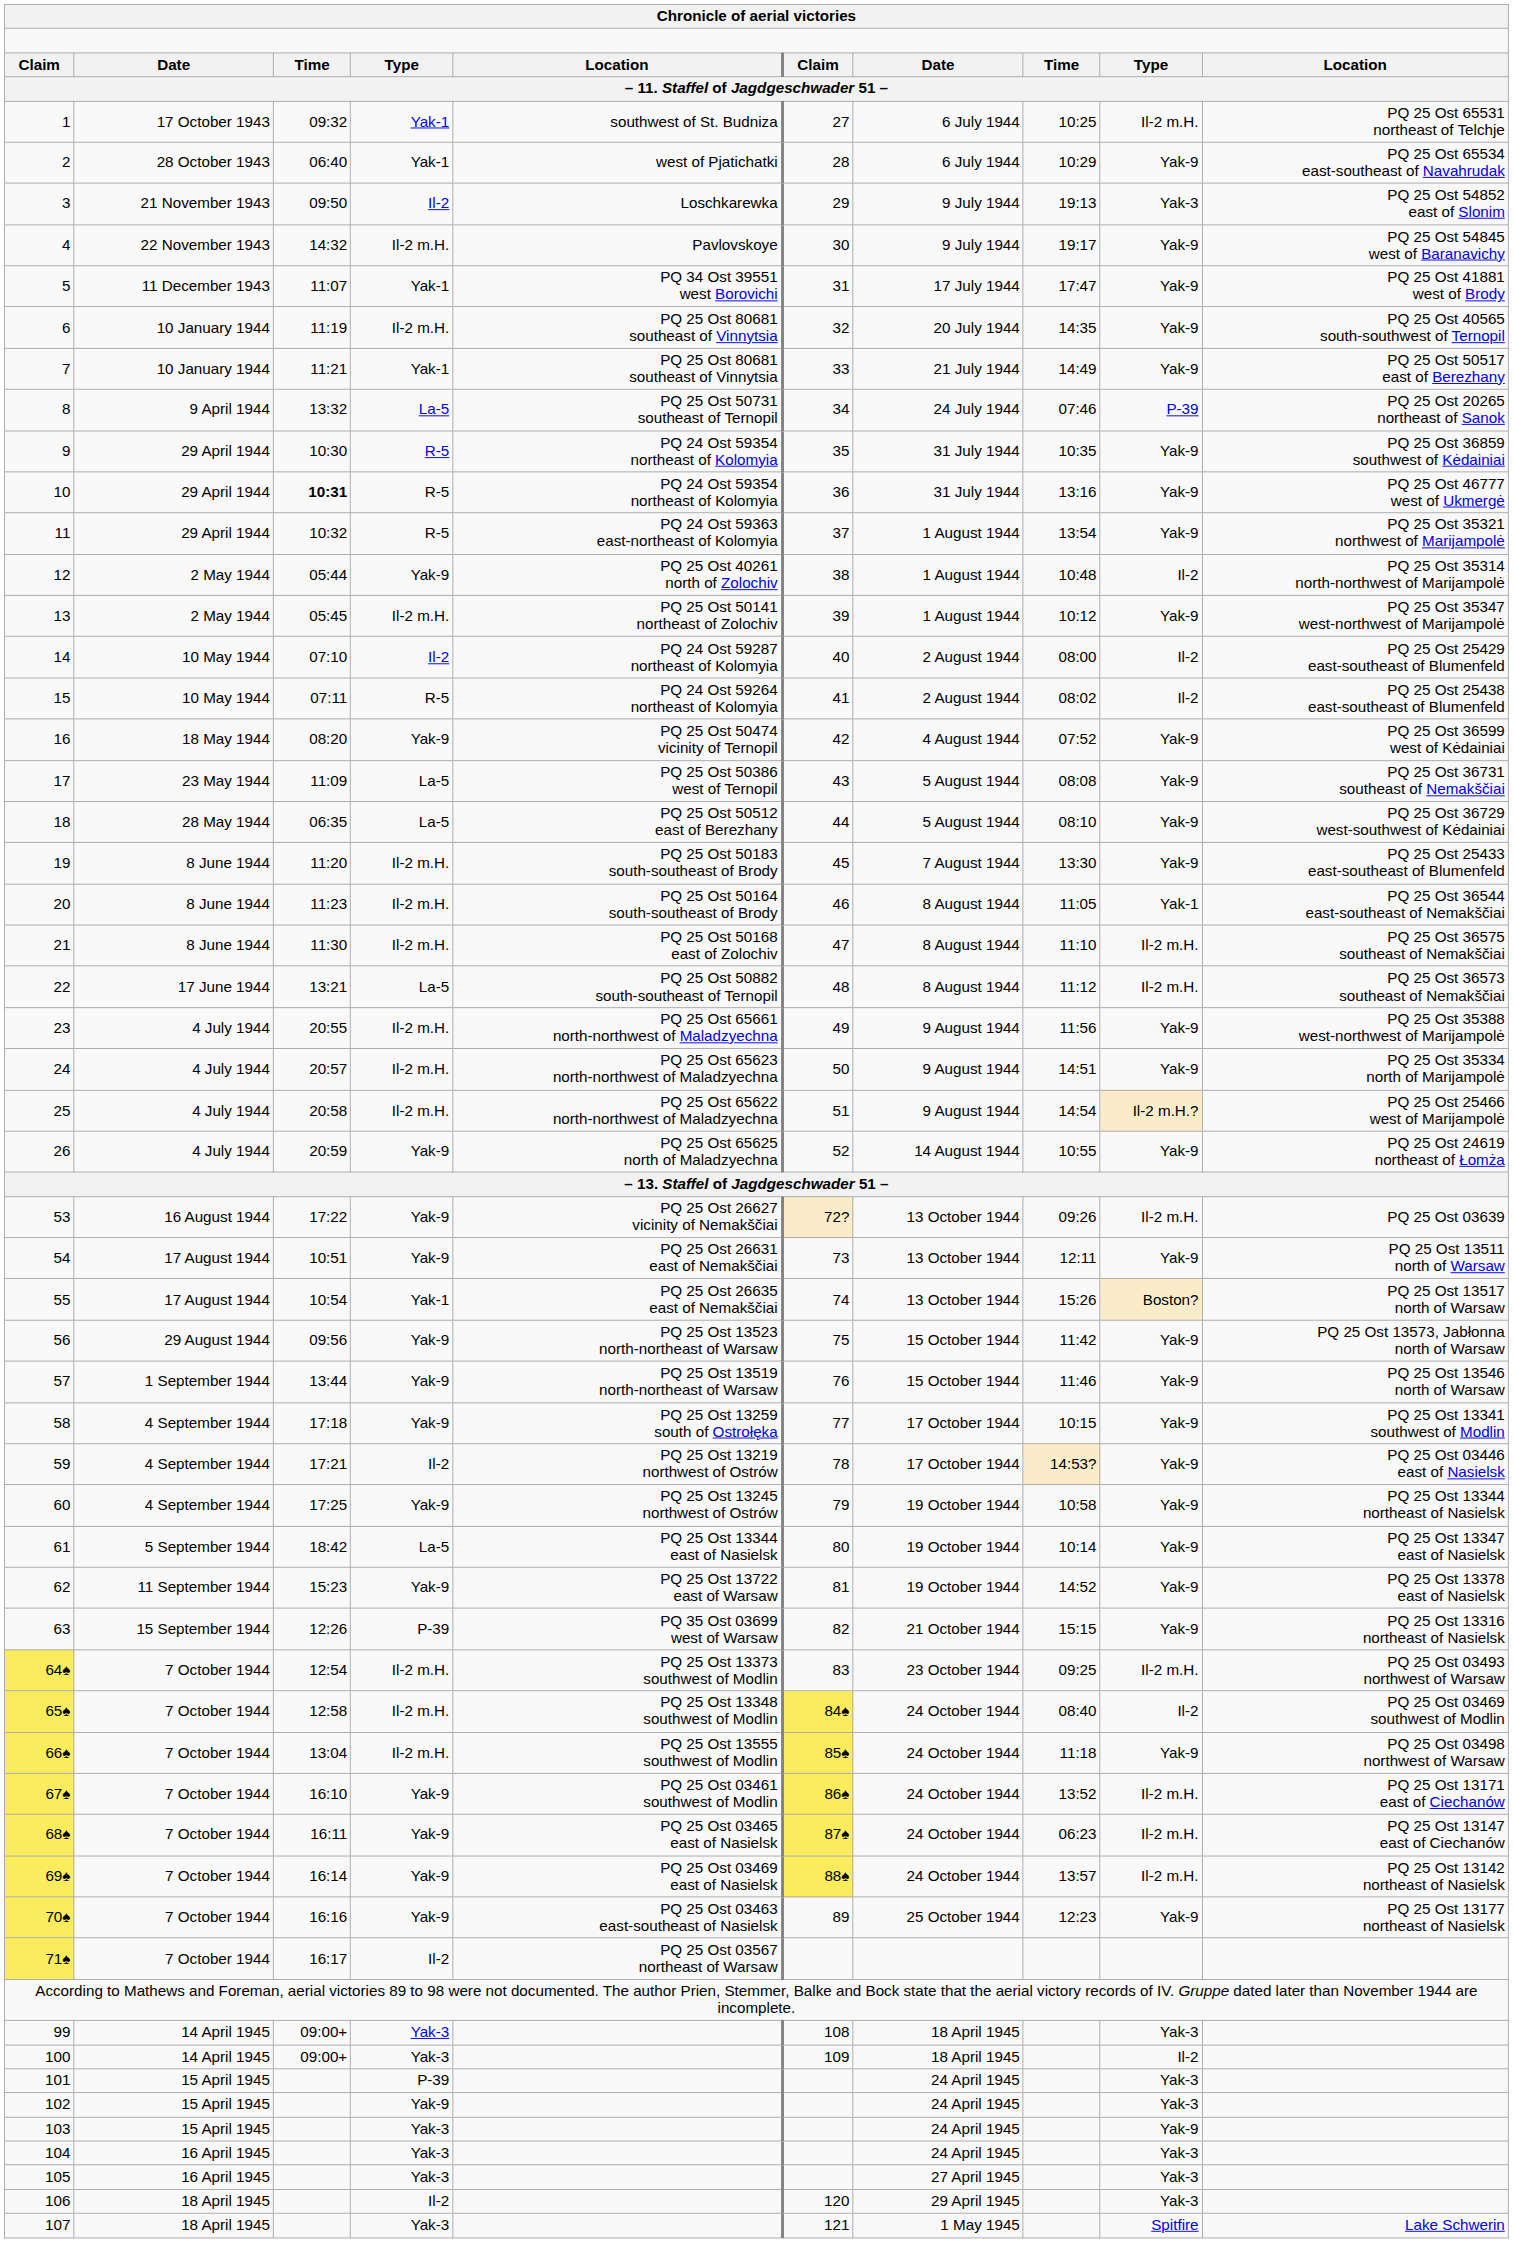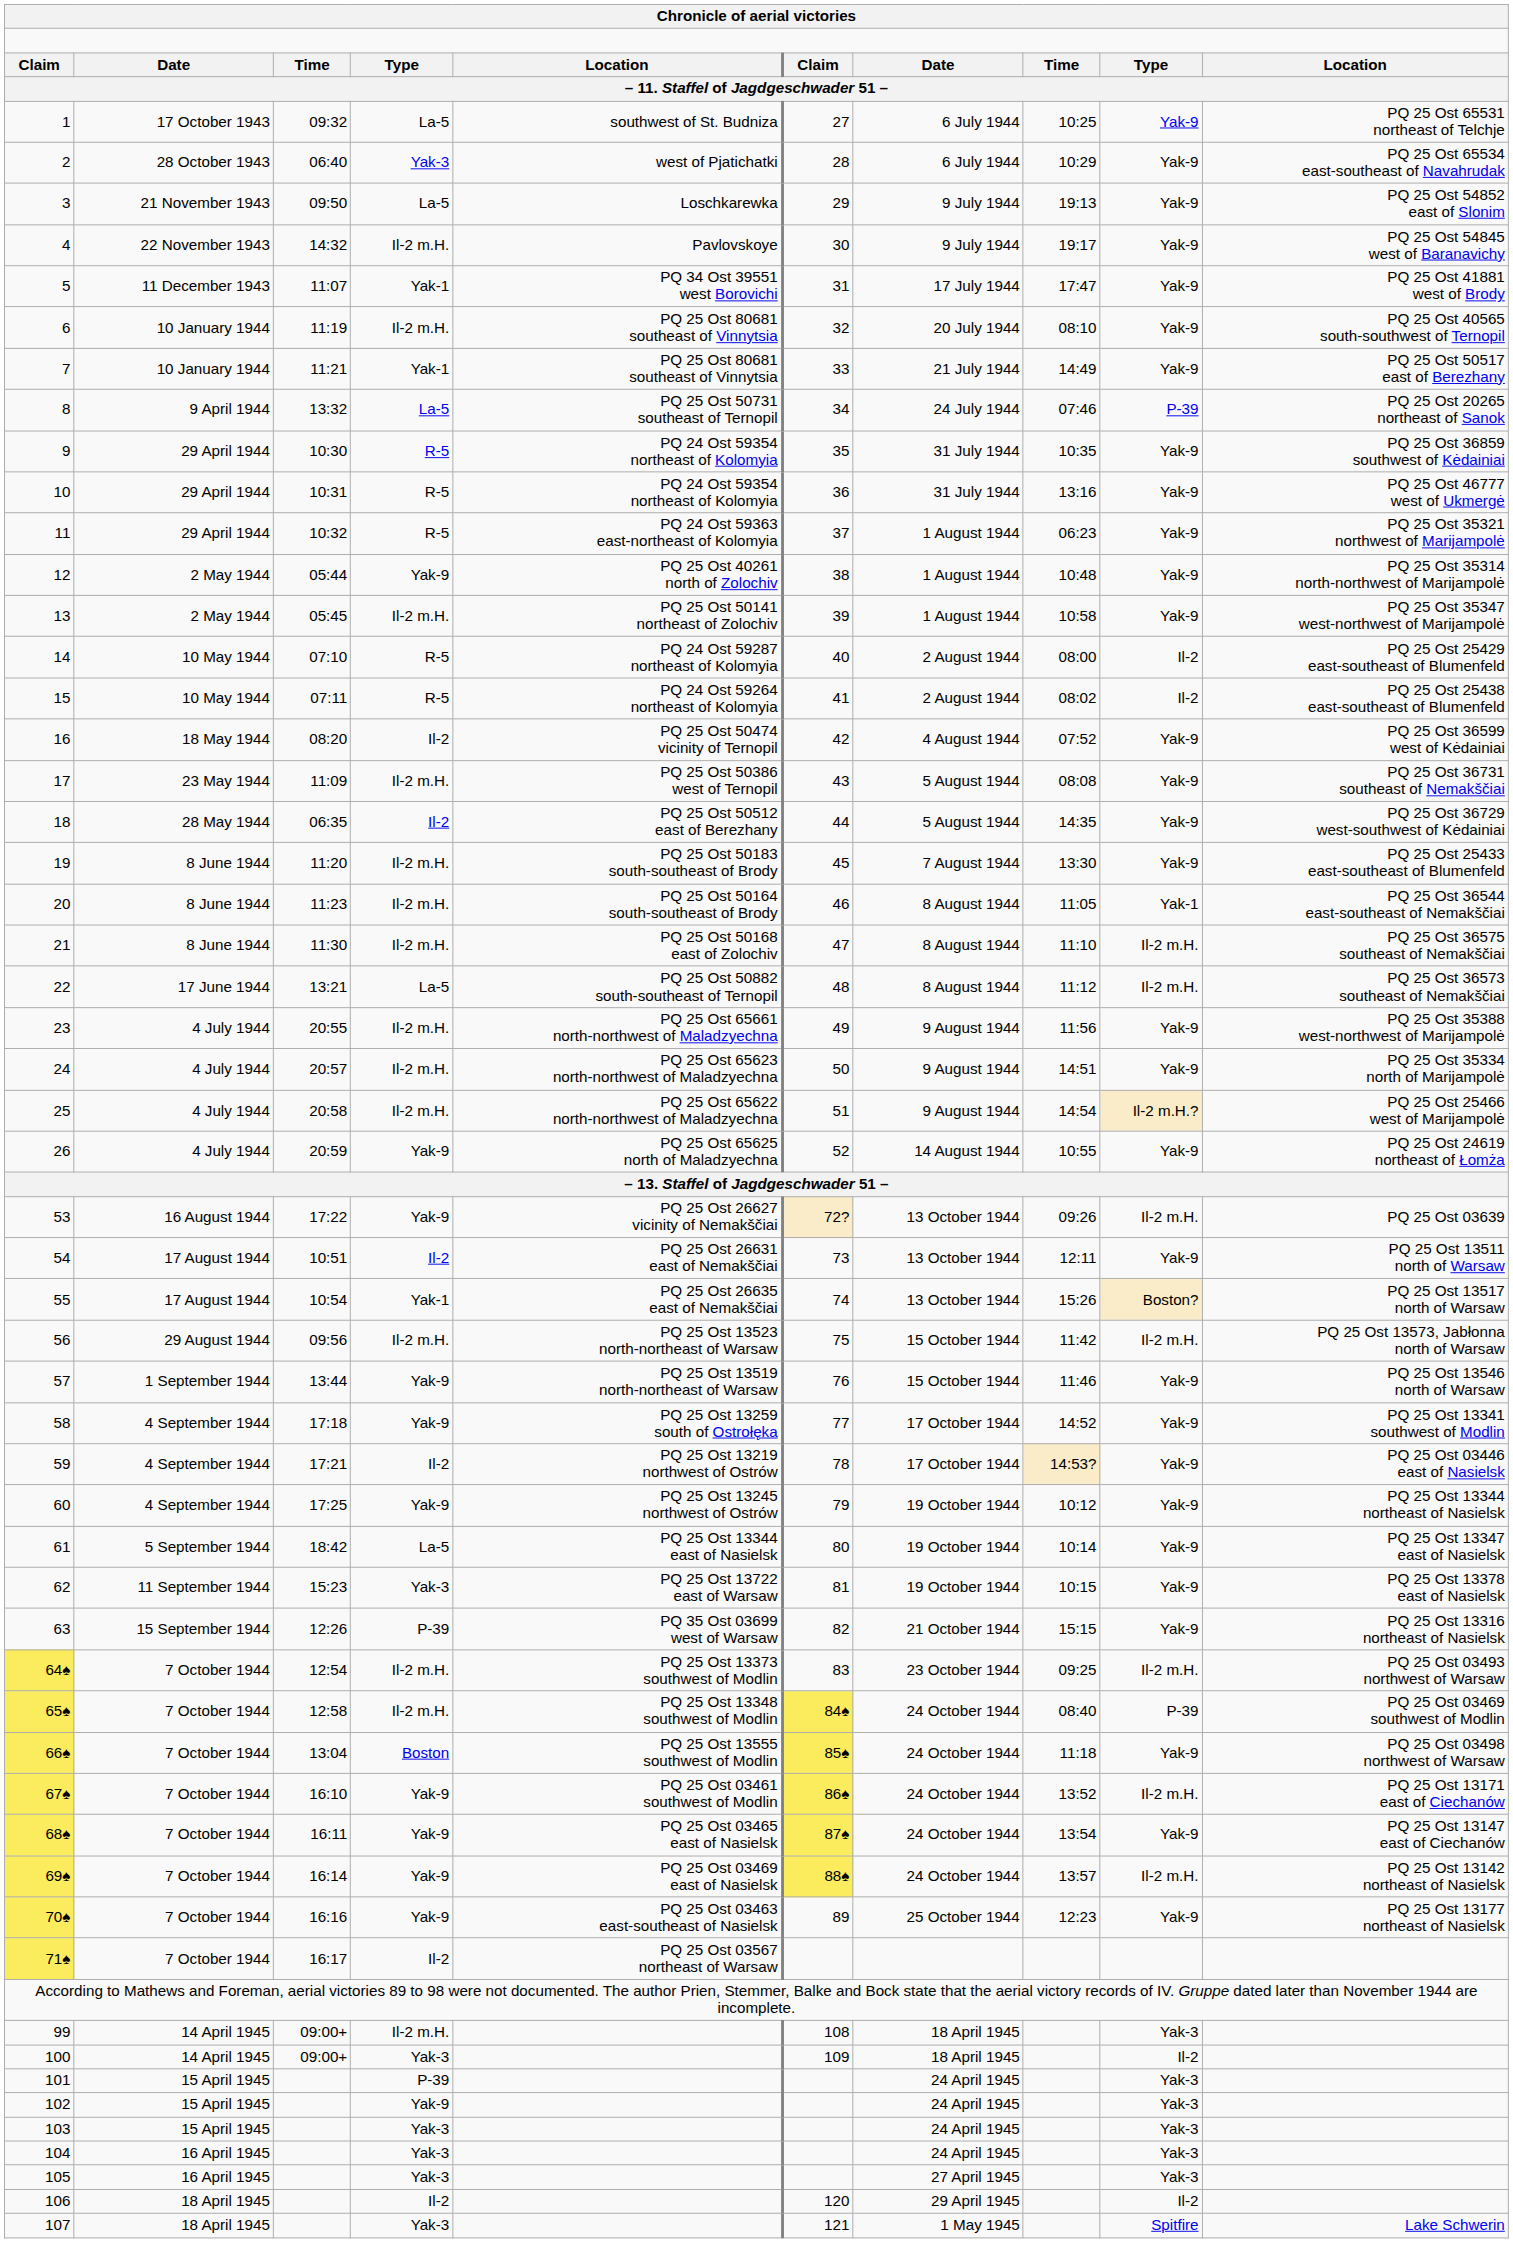(430, 121) Yak-1 -> (434, 121) La-5
(1170, 121) Il-2 m.H. -> (1179, 121) Yak-9
(430, 162) Yak-1 -> (430, 162) Yak-3
(439, 203) Il-2 -> (434, 203) La-5
(1179, 203) Yak-3 -> (1179, 203) Yak-9
(1077, 327) 14:35 -> (1077, 327) 08:10
(328, 492) bold -> (328, 492) normal
(1077, 533) 13:54 -> (1077, 533) 06:23
(1188, 574) Il-2 -> (1179, 574) Yak-9
(1077, 616) 10:12 -> (1077, 616) 10:58
(439, 657) Il-2 -> (437, 657) R-5
(430, 739) Yak-9 -> (439, 739) Il-2
(434, 780) La-5 -> (421, 780) Il-2 m.H.
(434, 822) La-5 -> (439, 822) Il-2
(1077, 822) 08:10 -> (1077, 822) 14:35
(430, 1258) Yak-9 -> (439, 1258) Il-2
(430, 1340) Yak-9 -> (421, 1340) Il-2 m.H.
(1179, 1340) Yak-9 -> (1170, 1340) Il-2 m.H.
(1077, 1423) 10:15 -> (1077, 1423) 14:52
(1077, 1505) 10:58 -> (1077, 1505) 10:12
(430, 1587) Yak-9 -> (430, 1587) Yak-3
(1077, 1587) 14:52 -> (1077, 1587) 10:15
(1188, 1711) Il-2 -> (1182, 1711) P-39
(421, 1752) Il-2 m.H. -> (426, 1752) Boston
(1077, 1835) 06:23 -> (1077, 1835) 13:54
(1170, 1835) Il-2 m.H. -> (1179, 1835) Yak-9
(430, 2032) Yak-3 -> (421, 2032) Il-2 m.H.
(1179, 2128) Yak-9 -> (1179, 2128) Yak-3
(1179, 2201) Yak-3 -> (1188, 2201) Il-2
